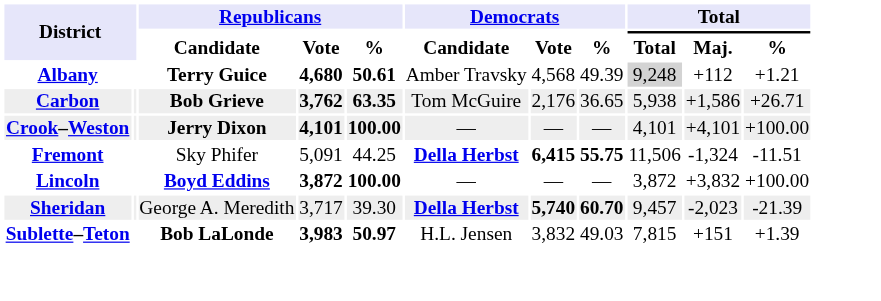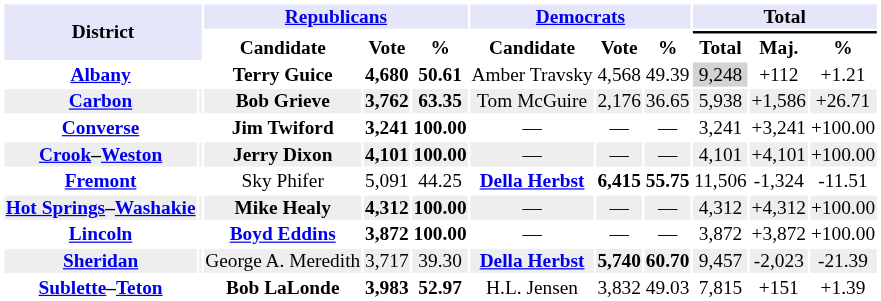+ row: (101, 127)
+ row: (101, 207)
(713, 180) +3,832 -> (779, 234) +3,872
(374, 234) 50.97 -> (440, 287) 52.97
